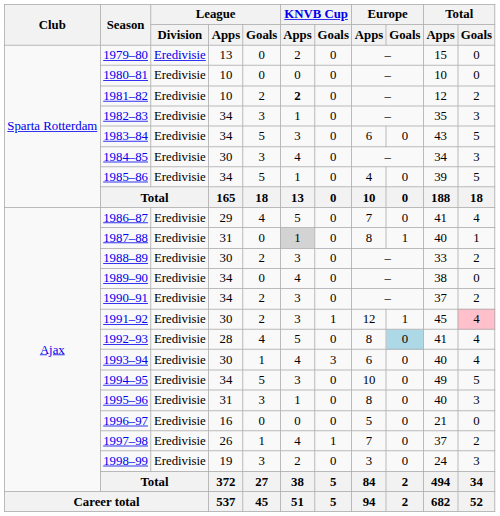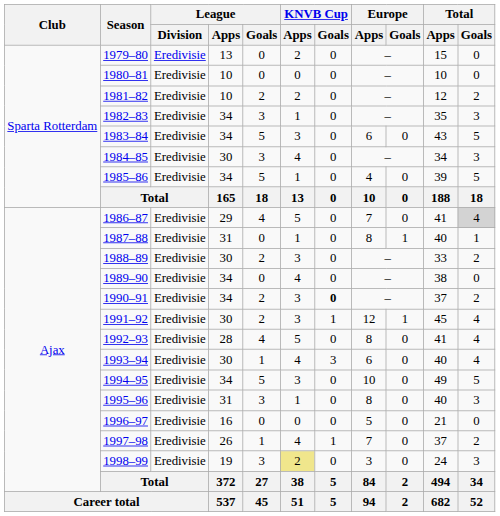(297, 95) bold -> (297, 95) normal
(476, 217) no background -> (476, 217) lightgrey background
(297, 237) lightgrey background -> (297, 237) no background
(333, 298) normal -> (333, 298) bold
(476, 319) pink background -> (476, 319) no background
(405, 339) lightblue background -> (405, 339) no background
(297, 461) no background -> (297, 461) khaki background
